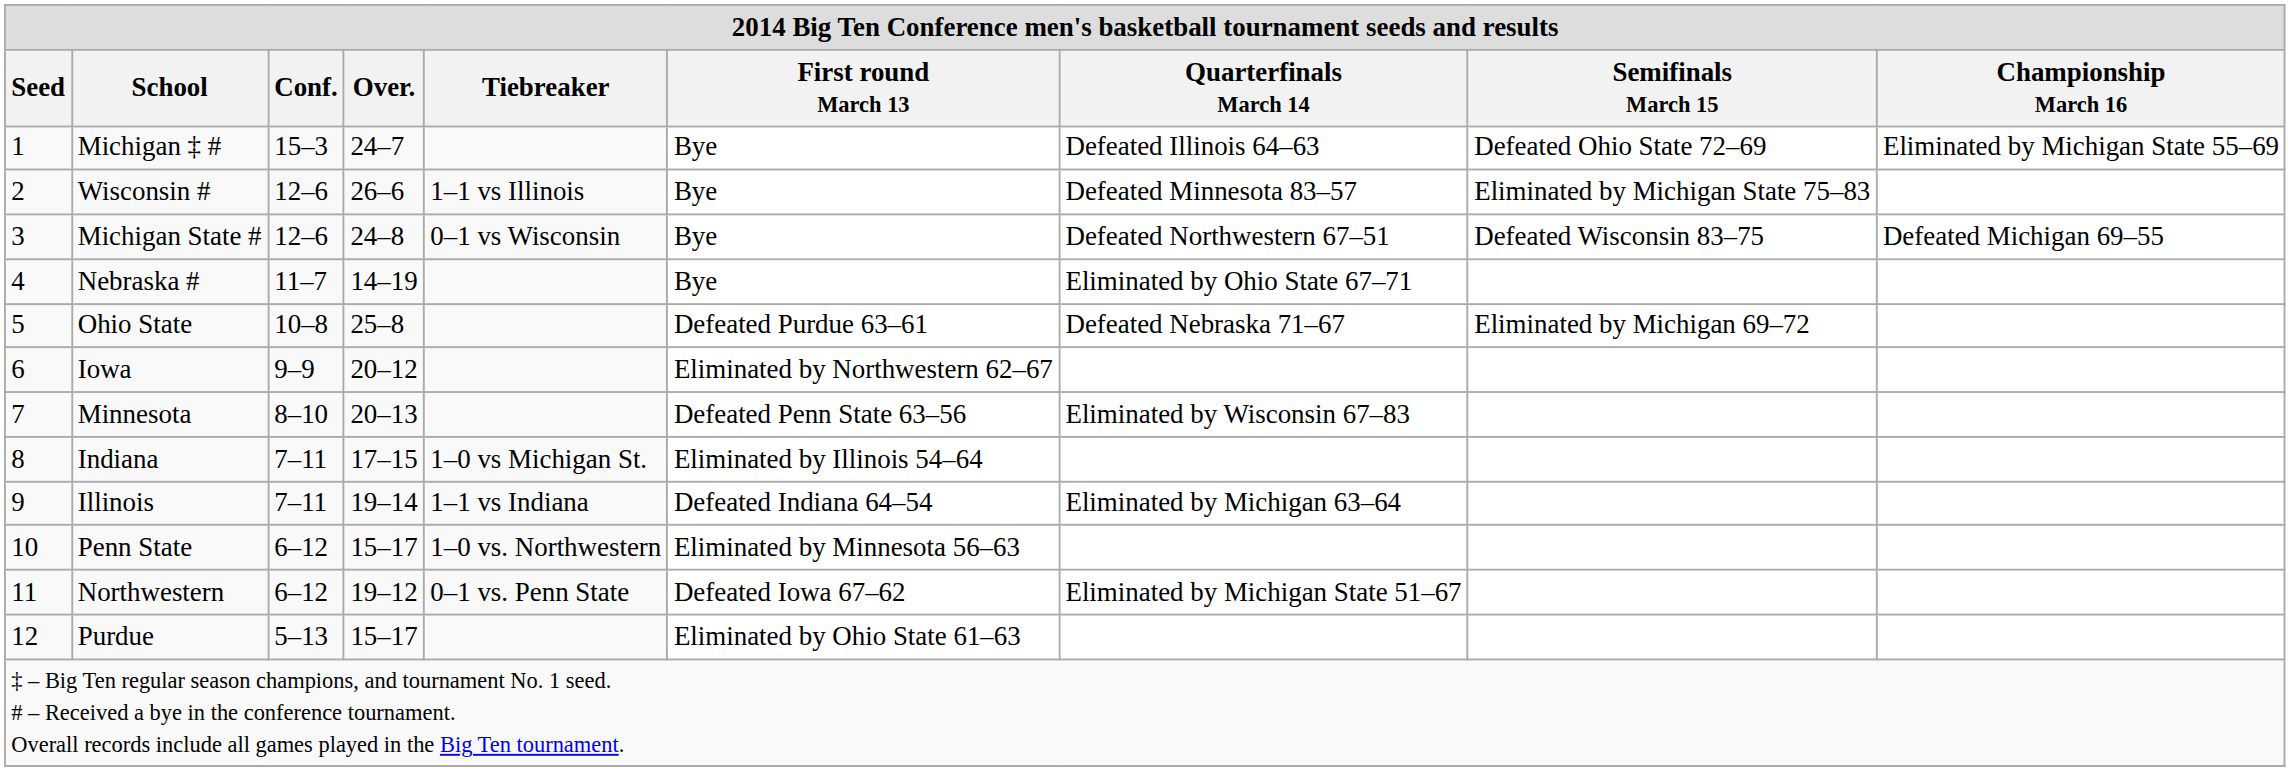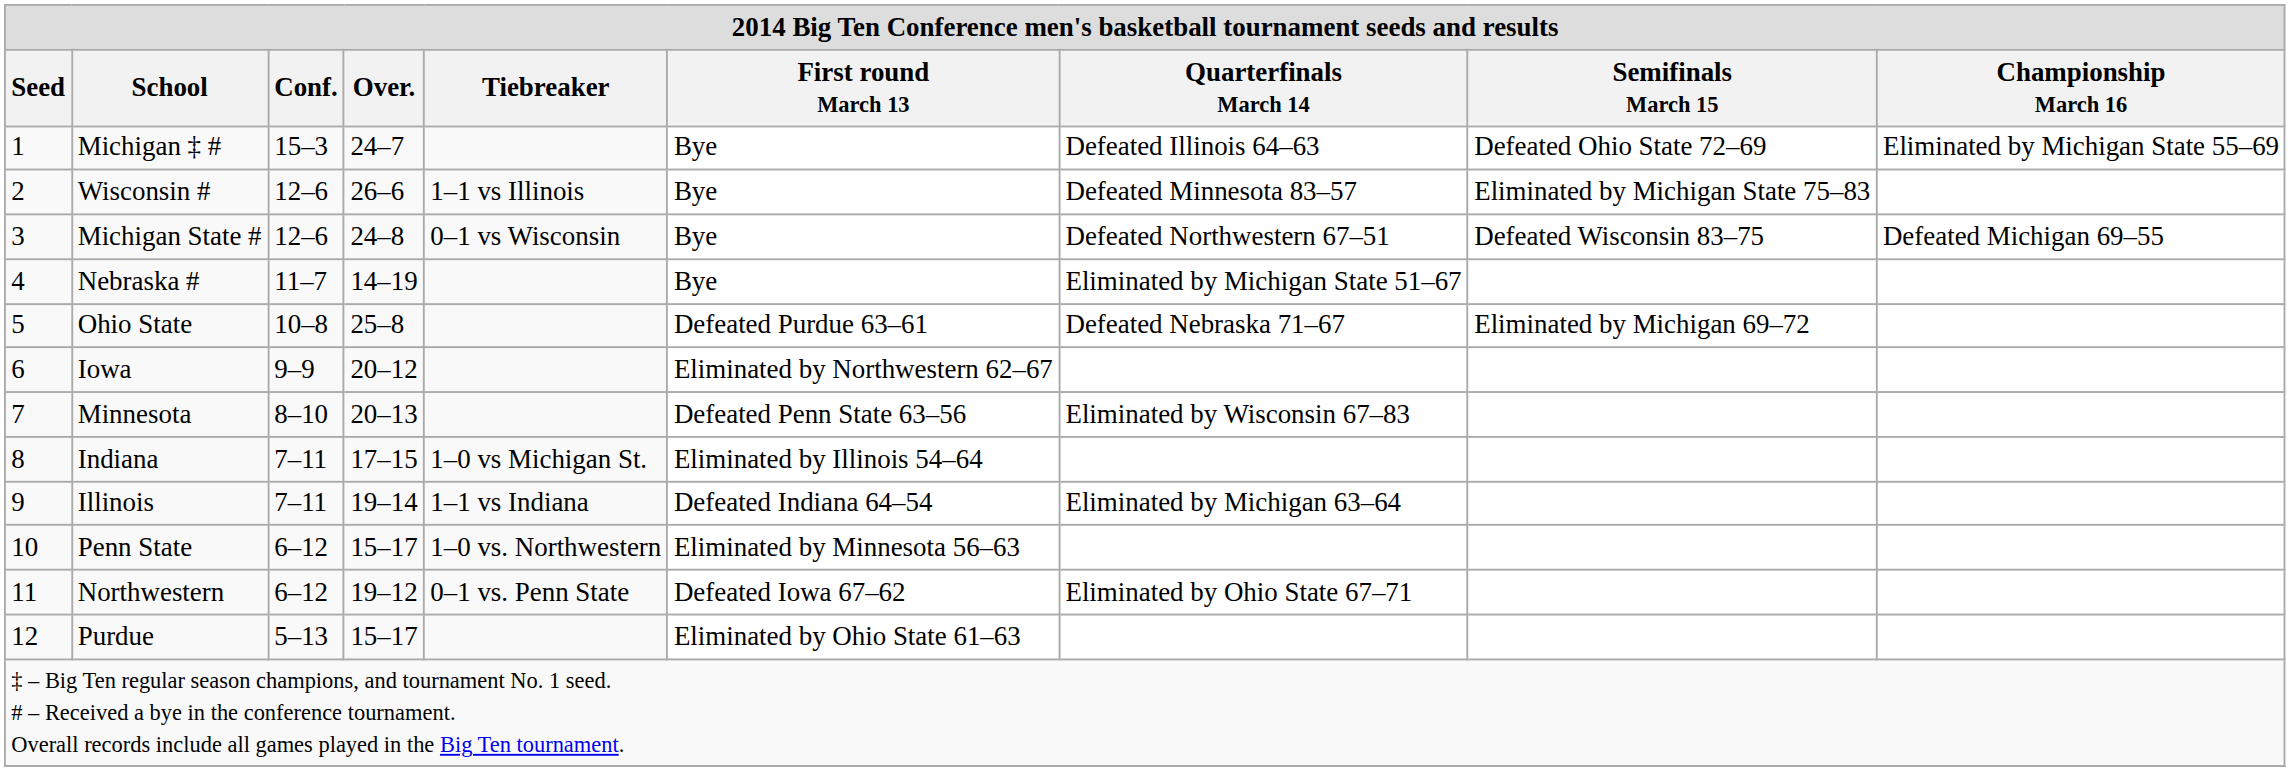(1239, 280) Eliminated by Ohio State 67–71 -> (1264, 280) Eliminated by Michigan State 51–67
(1264, 591) Eliminated by Michigan State 51–67 -> (1239, 591) Eliminated by Ohio State 67–71
